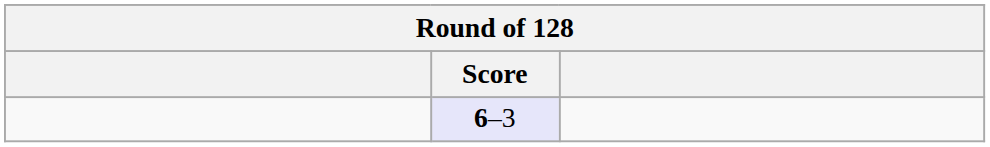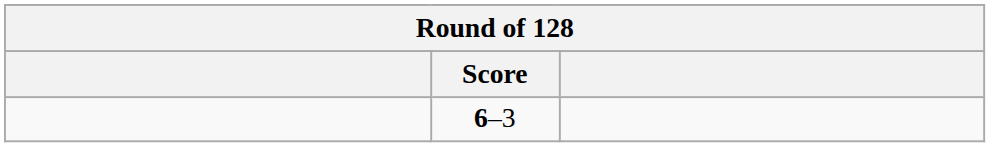(495, 118) lavender background -> (495, 118) no background
